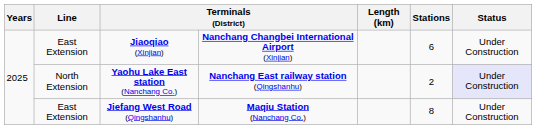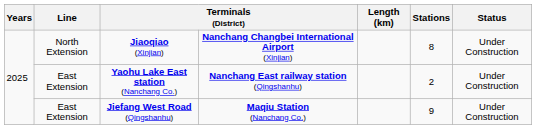(67, 47) East Extension -> (67, 47) North Extension
(431, 47) 6 -> (431, 47) 8
(67, 82) North Extension -> (67, 82) East Extension
(492, 82) lavender background -> (492, 82) no background
(431, 112) 8 -> (431, 112) 9
